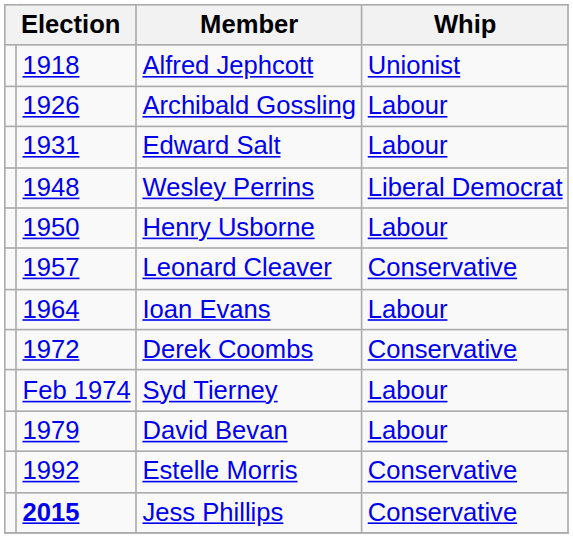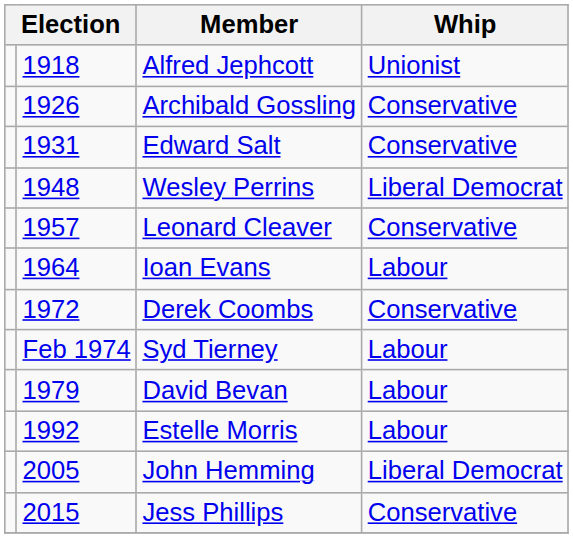(408, 106) Labour -> (442, 106) Conservative
(408, 146) Labour -> (442, 146) Conservative
- row: (229, 227)
(442, 471) Conservative -> (408, 430) Labour
+ row: (229, 471)
(51, 512) bold -> (51, 512) normal
